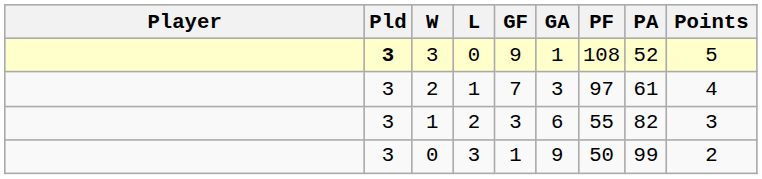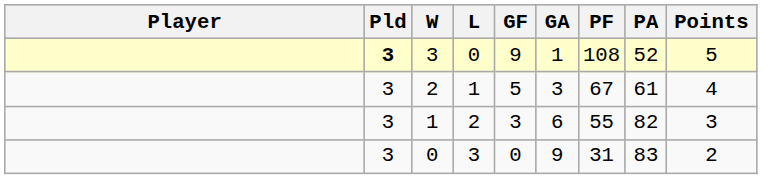(516, 89) 7 -> (516, 89) 5
(602, 89) 97 -> (602, 89) 67
(516, 156) 1 -> (516, 156) 0
(602, 156) 50 -> (602, 156) 31
(646, 156) 99 -> (646, 156) 83
